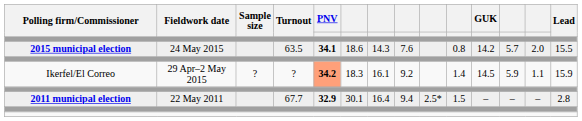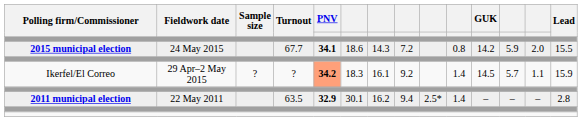(294, 49) 63.5 -> (294, 49) 67.7
(407, 49) 7.6 -> (407, 49) 7.2
(512, 49) 5.7 -> (512, 49) 5.9
(512, 74) 5.9 -> (512, 74) 5.7
(294, 99) 67.7 -> (294, 99) 63.5
(381, 99) 16.4 -> (381, 99) 16.2
(459, 99) 1.5 -> (459, 99) 1.4
